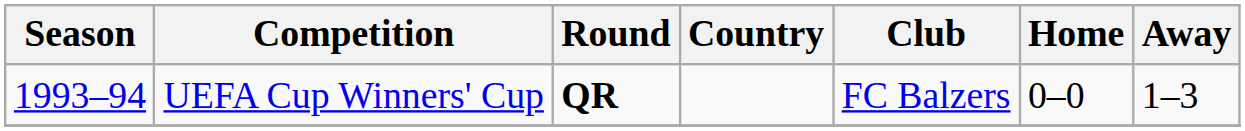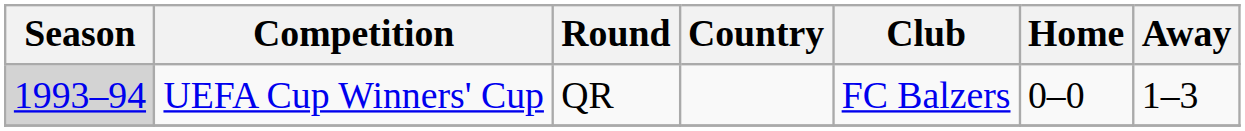(80, 94) no background -> (80, 94) lightgrey background
(590, 94) bold -> (588, 94) normal
